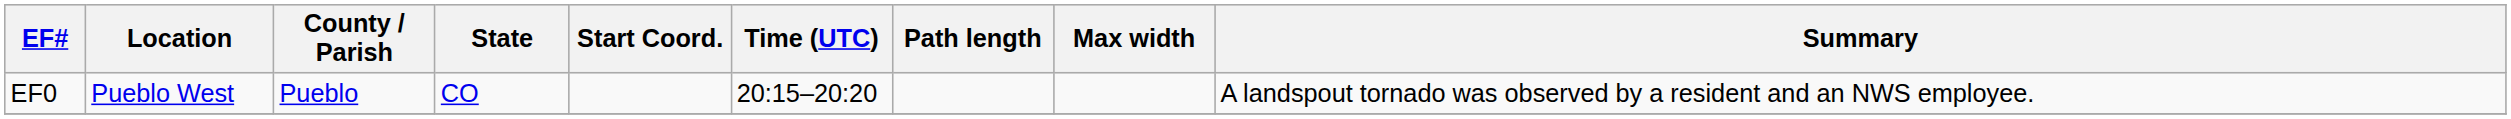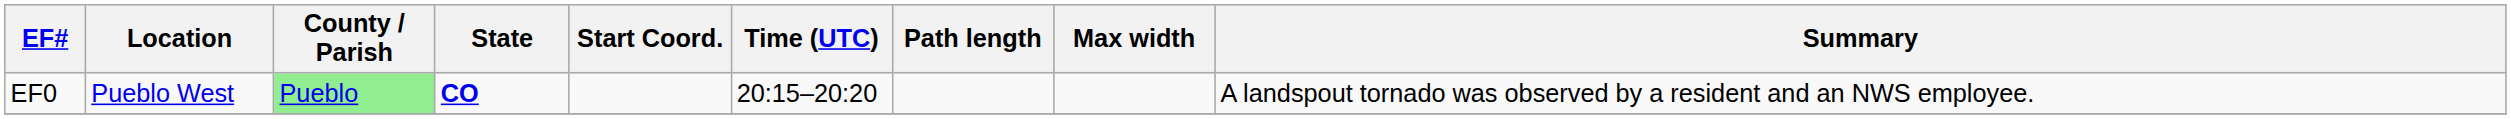(319, 93) no background -> (319, 93) lightgreen background
(460, 93) normal -> (460, 93) bold
